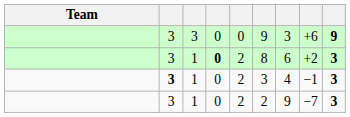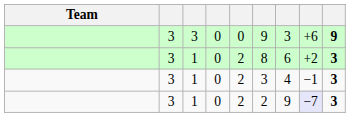(218, 58) bold -> (218, 58) normal
(171, 79) bold -> (171, 79) normal
(311, 101) no background -> (311, 101) lavender background
